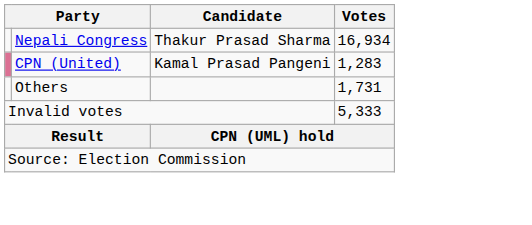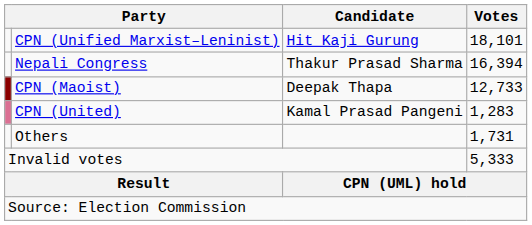+ row: (147, 40)
(364, 40) 16,934 -> (496, 64) 16,394
+ row: (68, 88)
